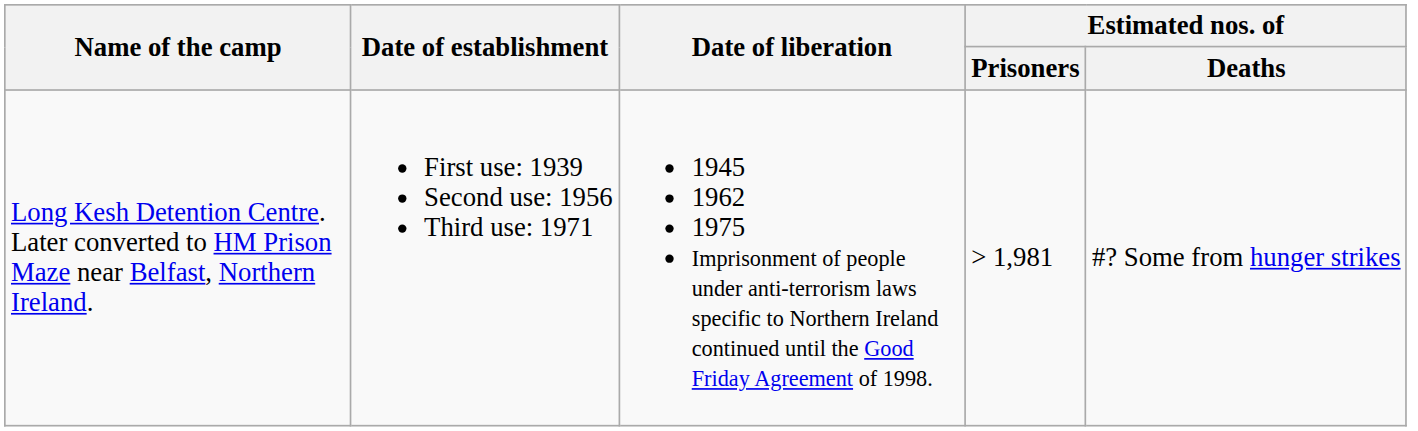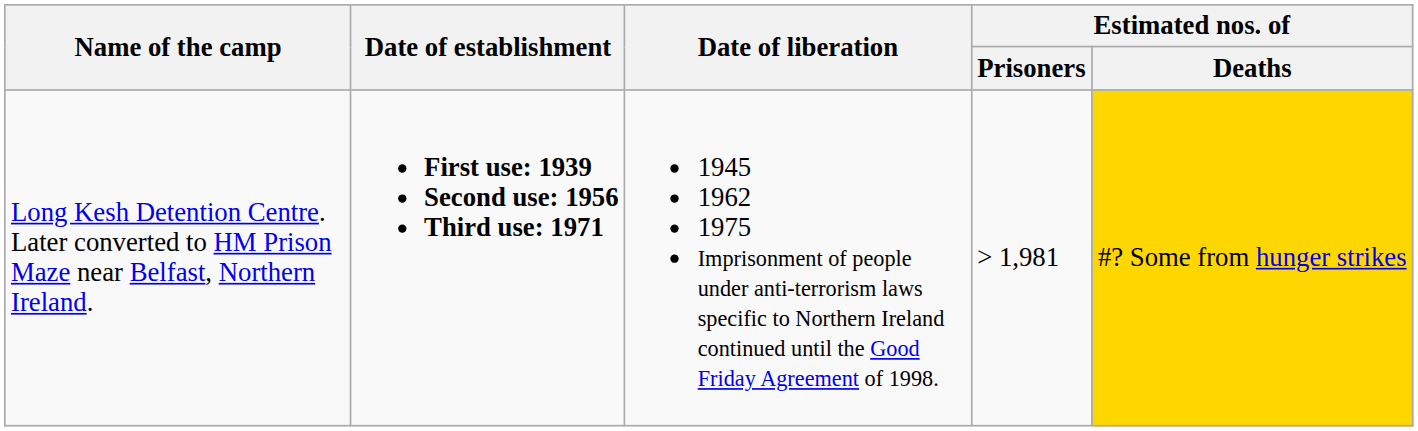(485, 198) normal -> (488, 198) bold
(1246, 257) no background -> (1252, 257) gold background
